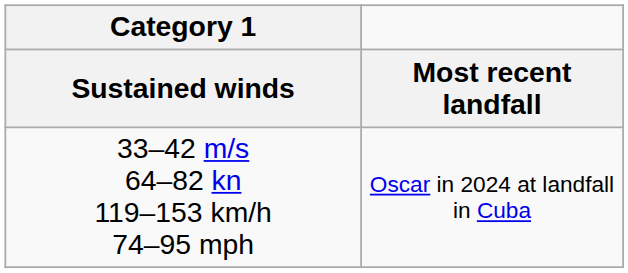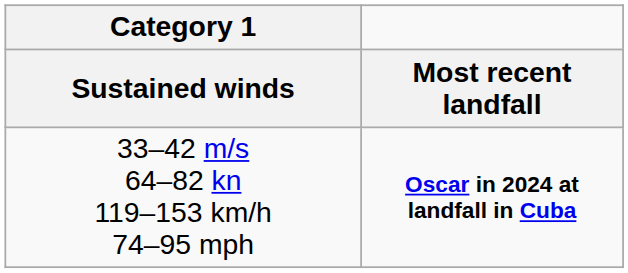(492, 197) normal -> (492, 197) bold
